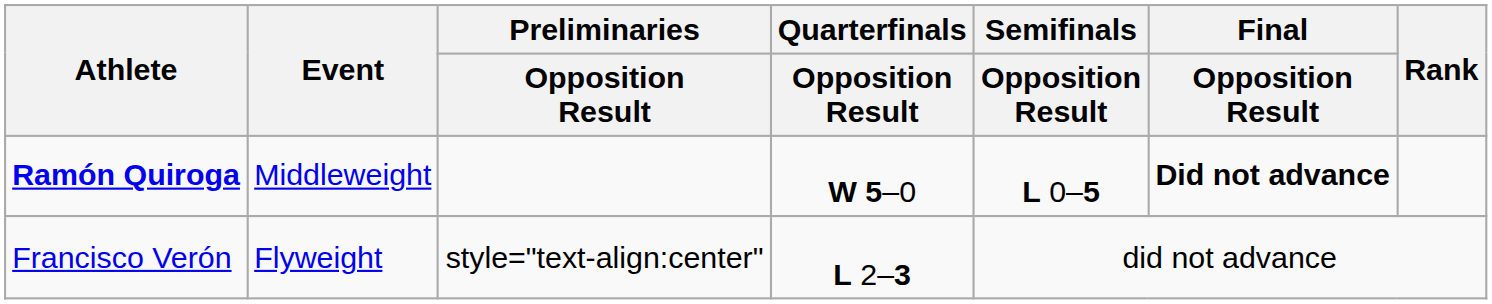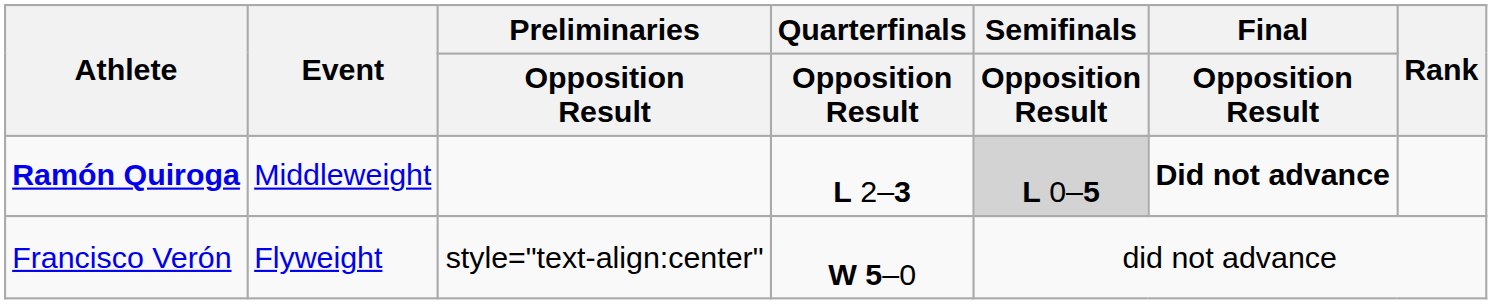(872, 193) W 5–0 -> (872, 193) L 2–3
(1061, 193) no background -> (1061, 193) lightgrey background
(872, 275) L 2–3 -> (872, 275) W 5–0
